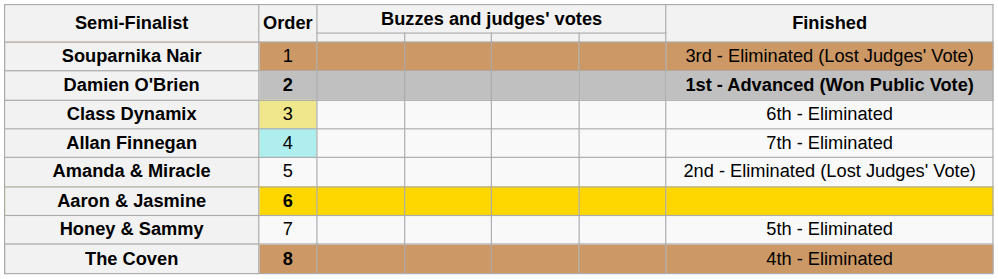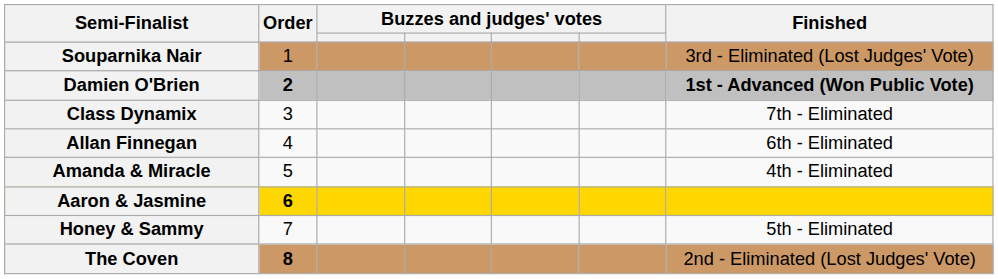(288, 114) khaki background -> (288, 114) no background
(830, 114) 6th - Eliminated -> (830, 114) 7th - Eliminated
(288, 143) paleturquoise background -> (288, 143) no background
(830, 143) 7th - Eliminated -> (830, 143) 6th - Eliminated
(830, 172) 2nd - Eliminated (Lost Judges' Vote) -> (830, 172) 4th - Eliminated
(830, 258) 4th - Eliminated -> (830, 258) 2nd - Eliminated (Lost Judges' Vote)
